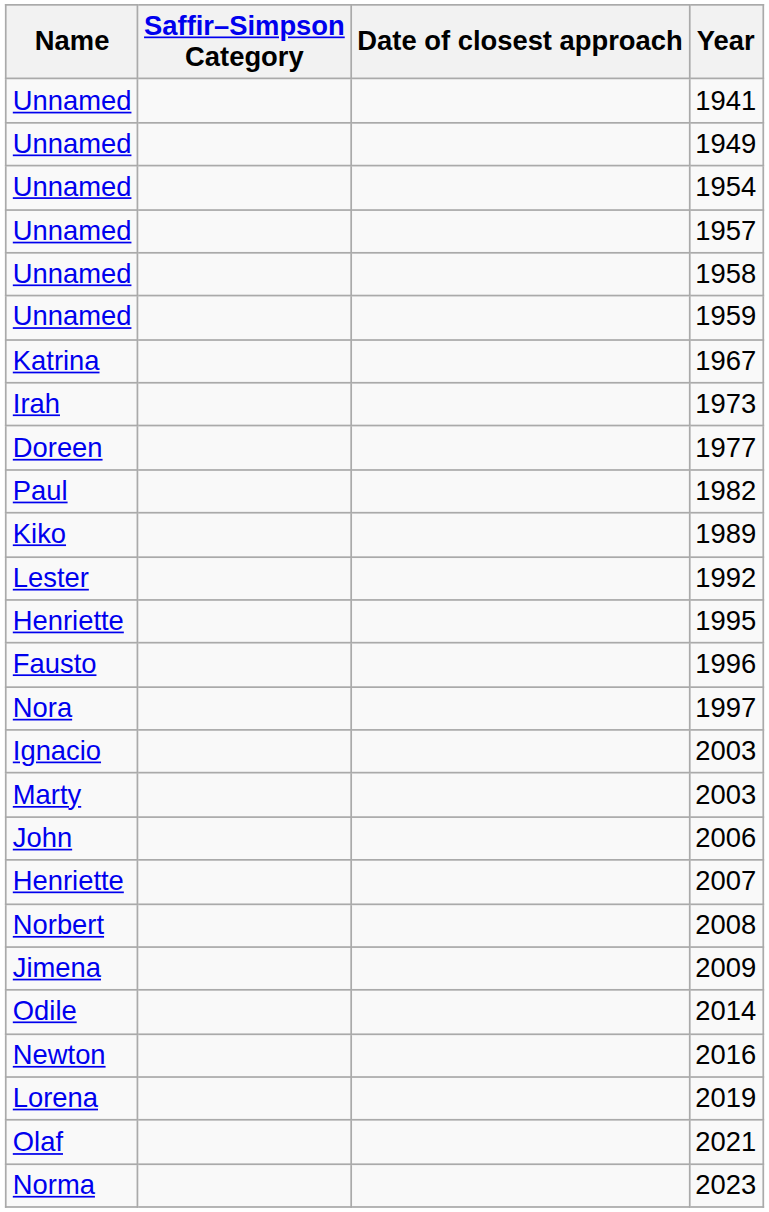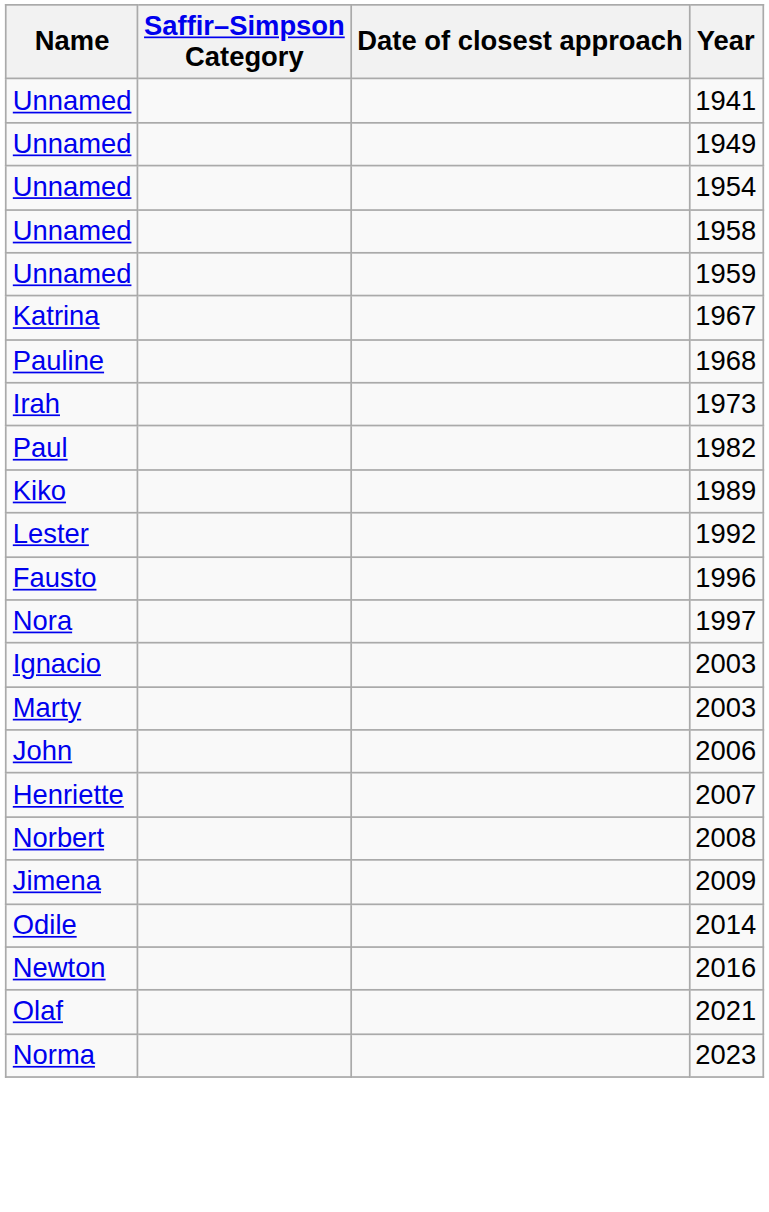- row: (72, 230)
+ row: (58, 360)
- row: (58, 447)
- row: (68, 621)
- row: (55, 1098)
